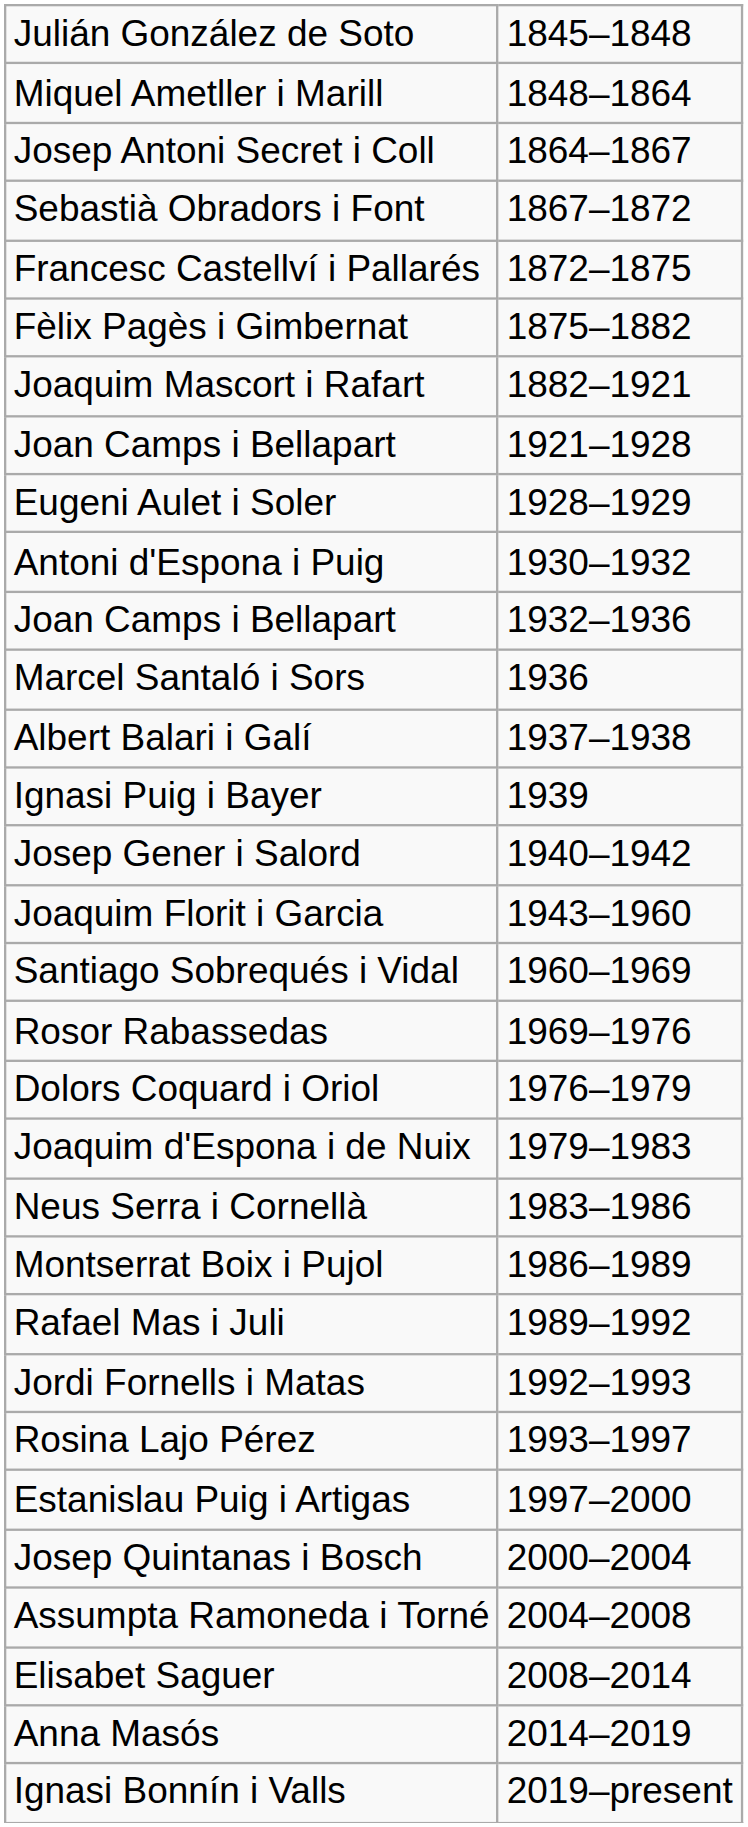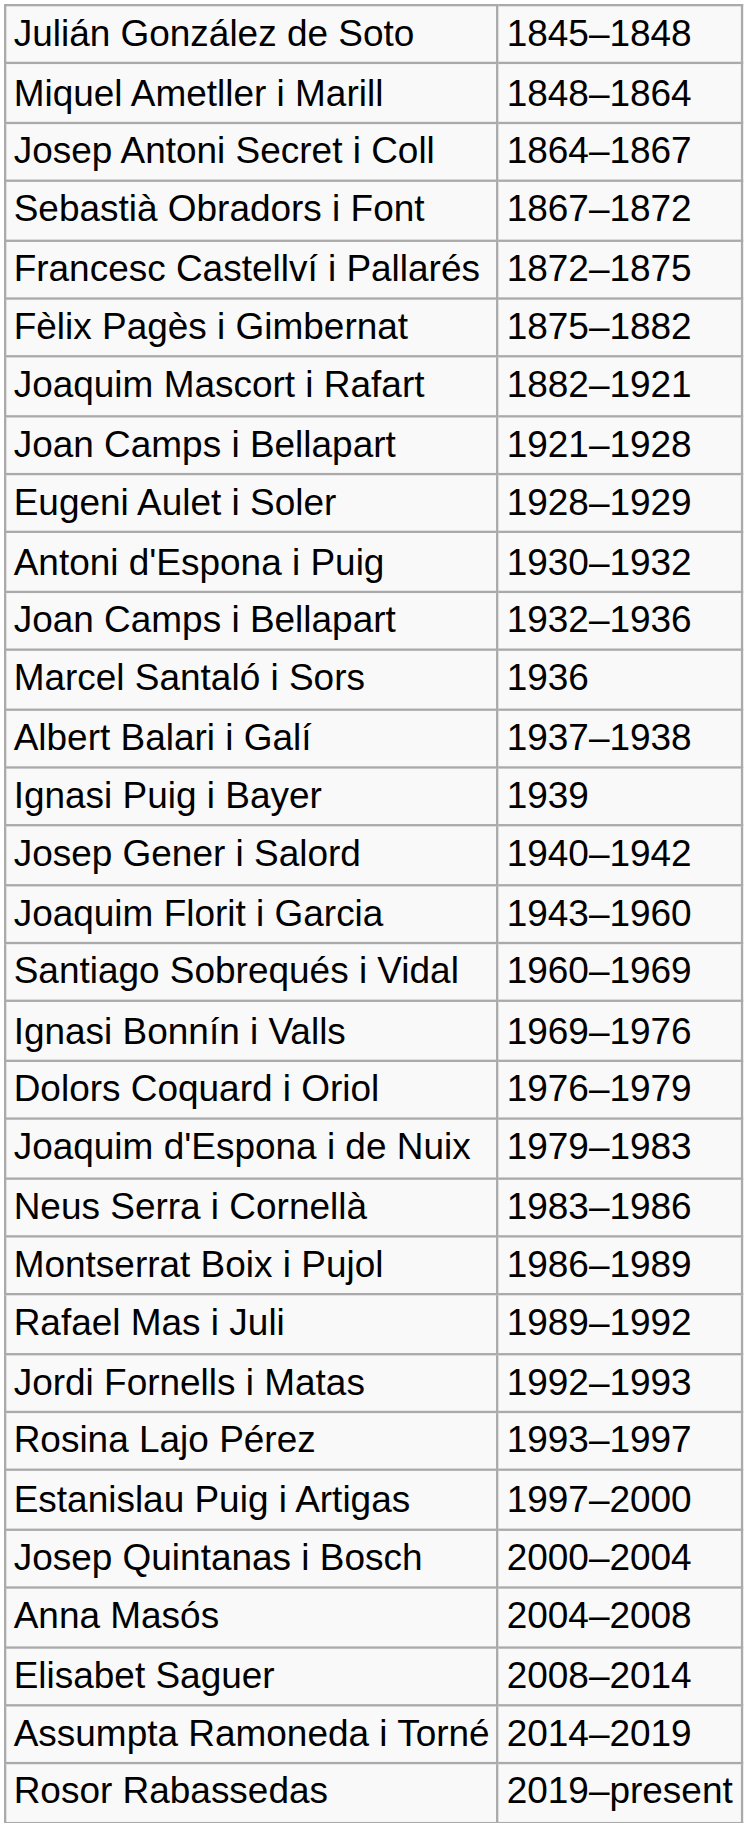(171, 1030) Rosor Rabassedas -> (180, 1030) Ignasi Bonnín i Valls
(252, 1616) Assumpta Ramoneda i Torné -> (116, 1616) Anna Masós
(116, 1733) Anna Masós -> (252, 1733) Assumpta Ramoneda i Torné
(180, 1792) Ignasi Bonnín i Valls -> (171, 1792) Rosor Rabassedas
